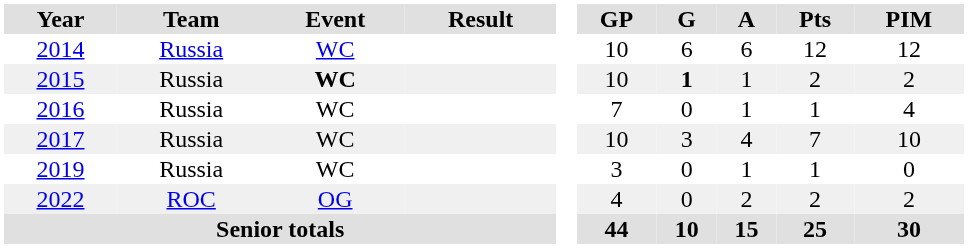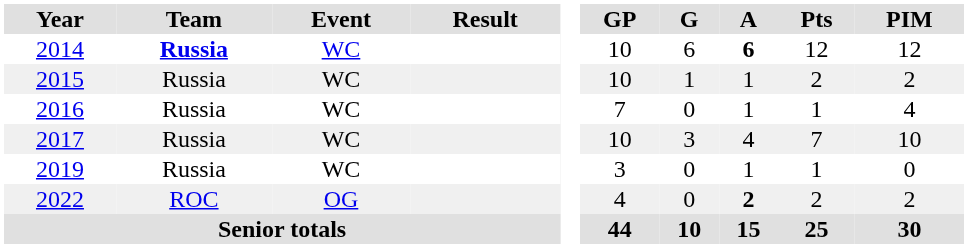(191, 48) normal -> (194, 48) bold
(746, 48) normal -> (748, 48) bold
(335, 78) bold -> (341, 78) normal
(687, 78) bold -> (689, 78) normal
(746, 198) normal -> (748, 198) bold
